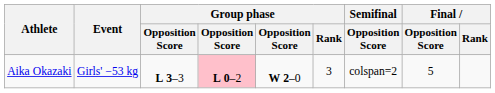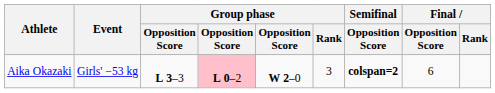(373, 71) normal -> (373, 71) bold
(431, 71) 5 -> (431, 71) 6
